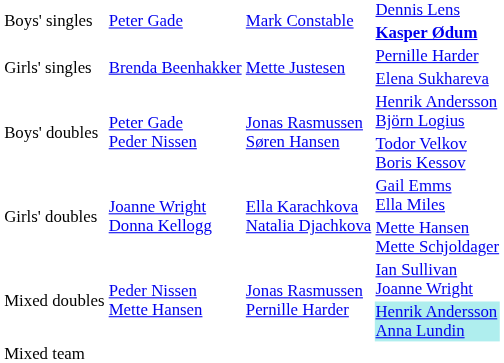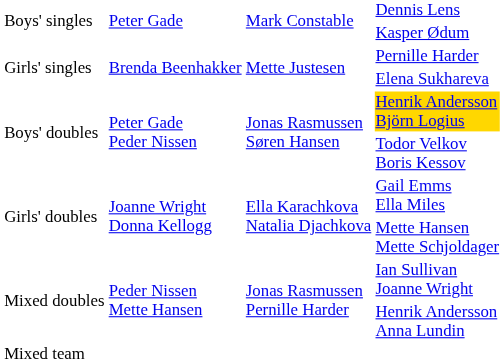(426, 32) bold -> (422, 32) normal
(436, 111) no background -> (436, 111) gold background
(436, 321) paleturquoise background -> (436, 321) no background
